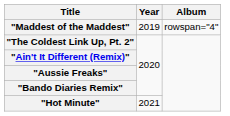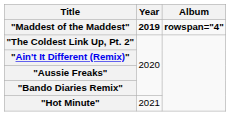(149, 27) normal -> (149, 27) bold
(191, 27) normal -> (194, 27) bold
